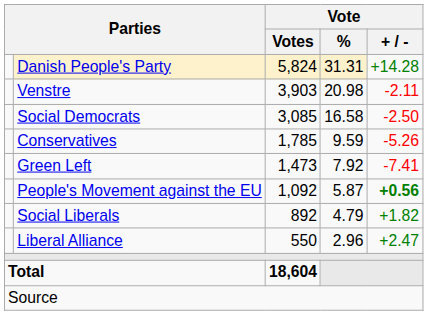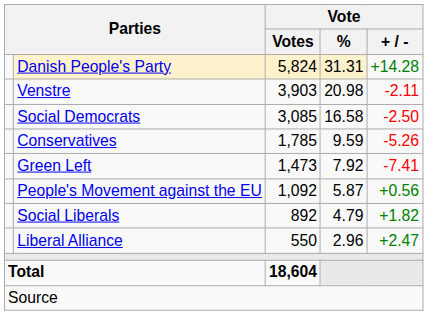(399, 191) bold -> (399, 191) normal
